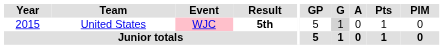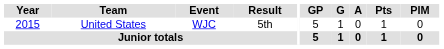(204, 24) pink background -> (204, 24) no background
(265, 24) bold -> (265, 24) normal
(340, 24) lightgrey background -> (340, 24) no background
